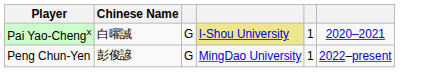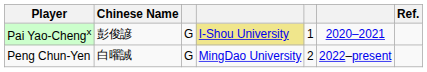+ column: (408, 14)
(114, 34) 白曜誠 -> (114, 34) 彭俊諺
(114, 55) 彭俊諺 -> (114, 55) 白曜誠
(310, 56) 1 -> (310, 56) 2
